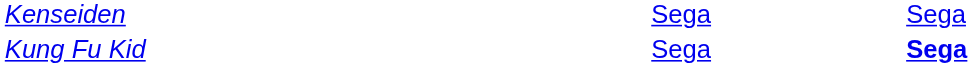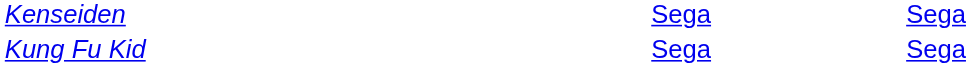(937, 50) bold -> (936, 50) normal
